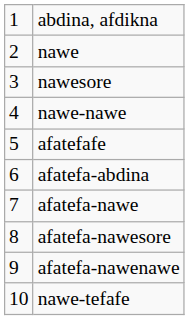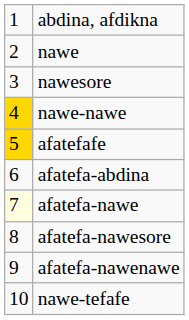(14, 112) no background -> (14, 112) gold background
(14, 143) no background -> (14, 143) gold background
(14, 205) no background -> (14, 205) lightyellow background
